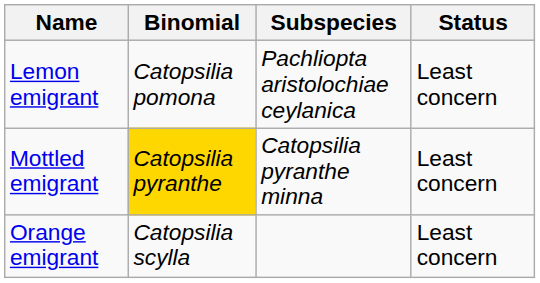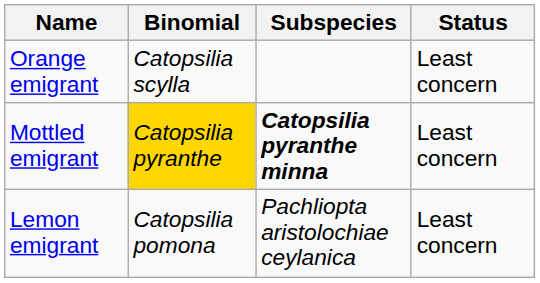rows swapped: (54, 84) <-> (54, 245)
(311, 171) normal -> (315, 145) bold
